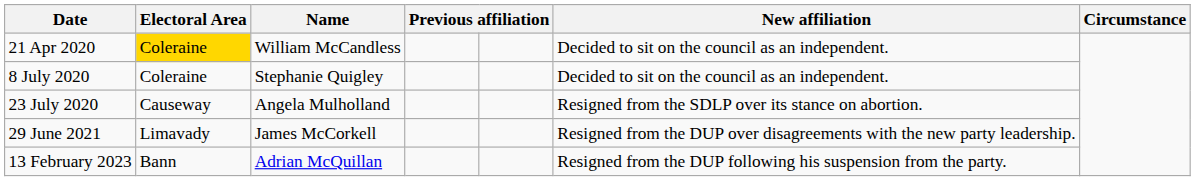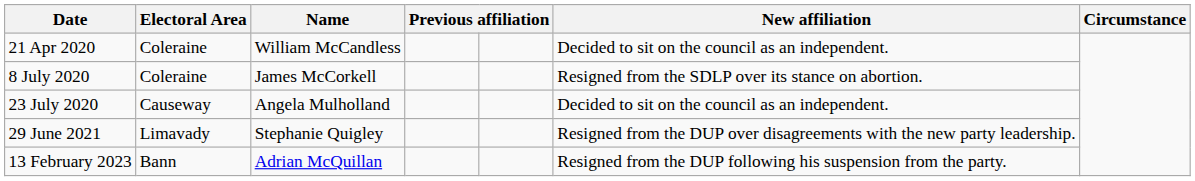(173, 47) gold background -> (173, 47) no background
(319, 76) Stephanie Quigley -> (316, 76) James McCorkell
(723, 76) Decided to sit on the council as an independent. -> (740, 76) Resigned from the SDLP over its stance on abortion.
(740, 104) Resigned from the SDLP over its stance on abortion. -> (723, 104) Decided to sit on the council as an independent.
(316, 133) James McCorkell -> (319, 133) Stephanie Quigley
